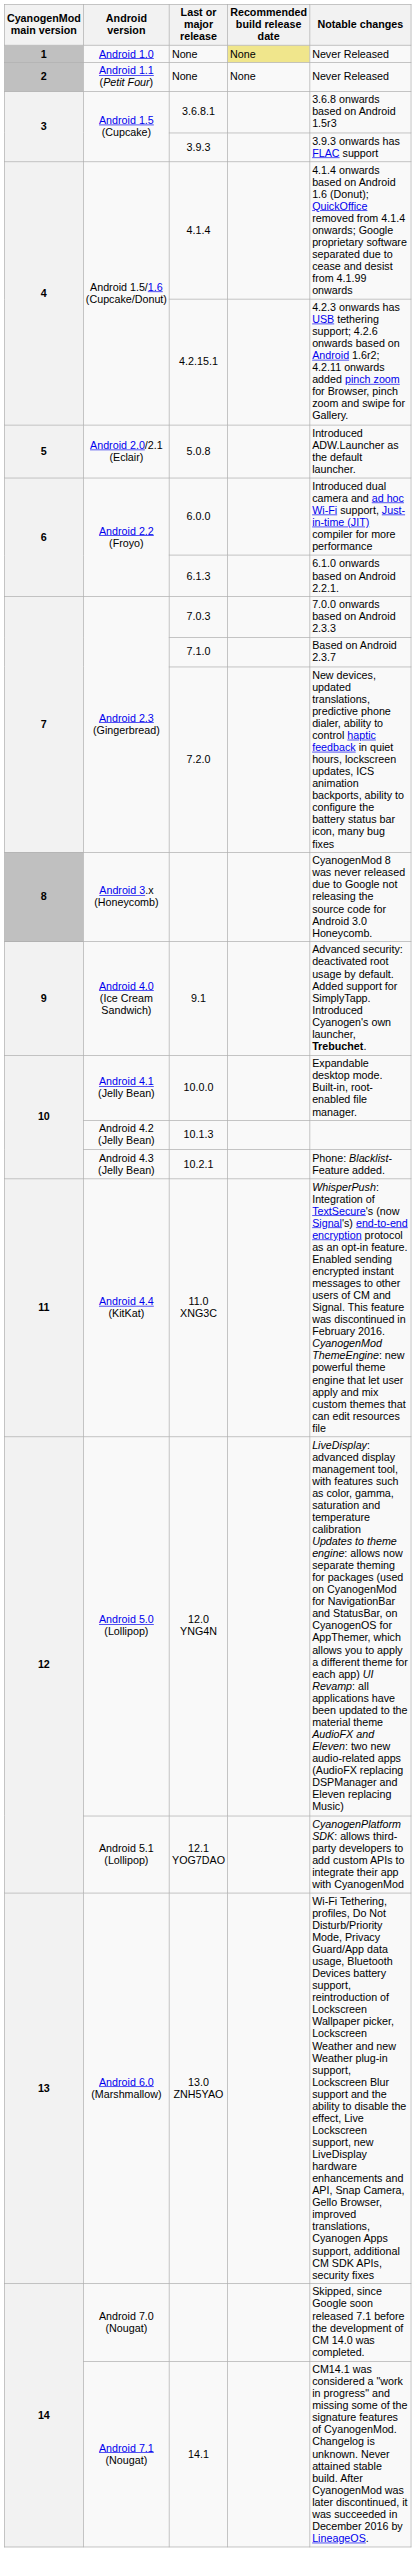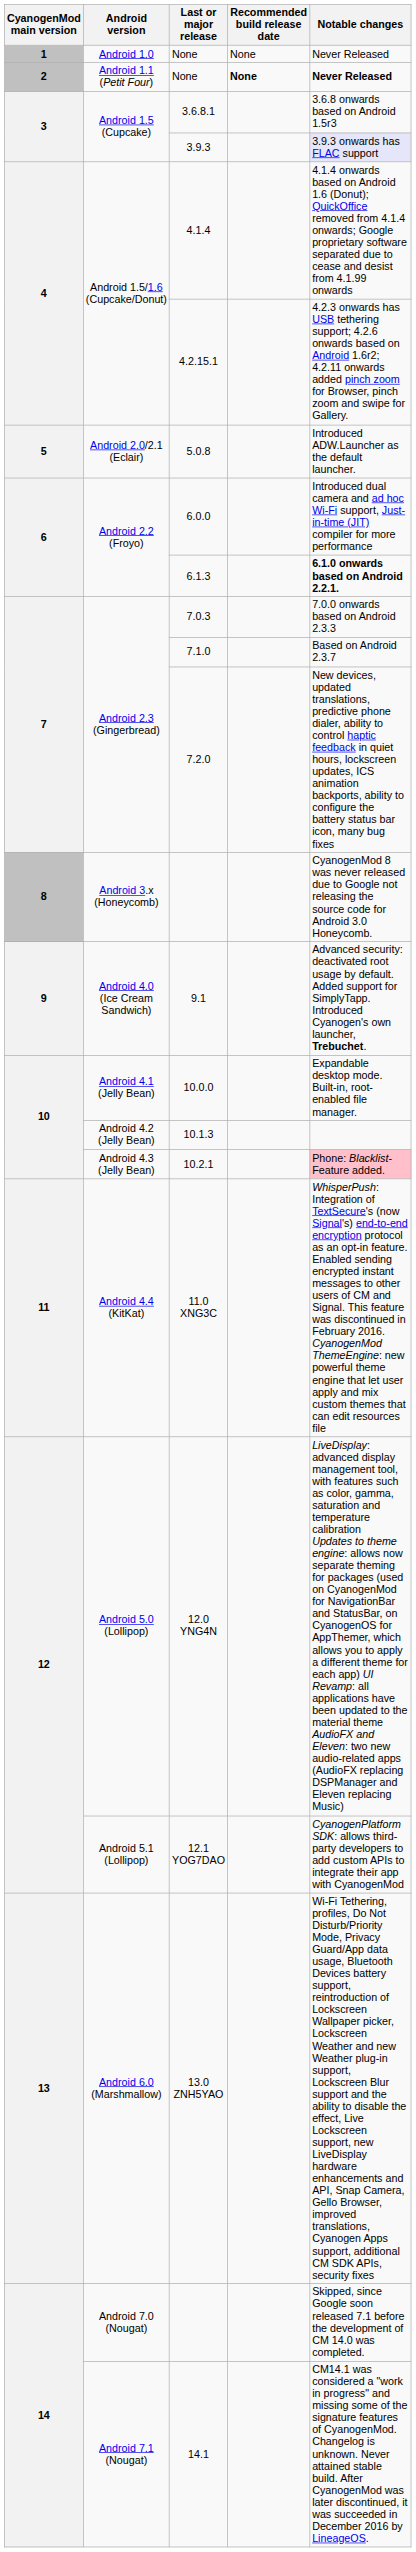(243, 54) khaki background -> (243, 54) no background
(243, 77) normal -> (243, 77) bold
(351, 77) normal -> (352, 77) bold
(356, 147) no background -> (356, 147) lavender background
(354, 576) normal -> (358, 576) bold
(352, 1164) no background -> (352, 1164) pink background
